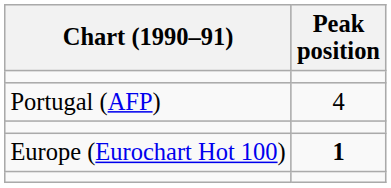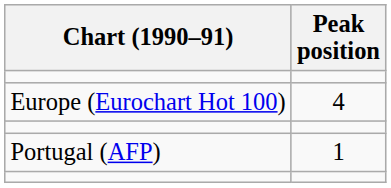(86, 101) Portugal (AFP) -> (148, 101) Europe (Eurochart Hot 100)
(148, 151) Europe (Eurochart Hot 100) -> (86, 151) Portugal (AFP)
(338, 151) bold -> (338, 151) normal
